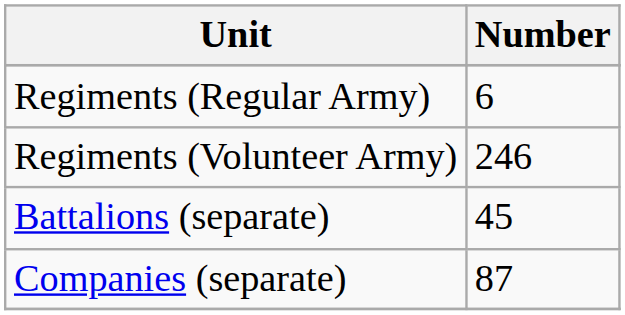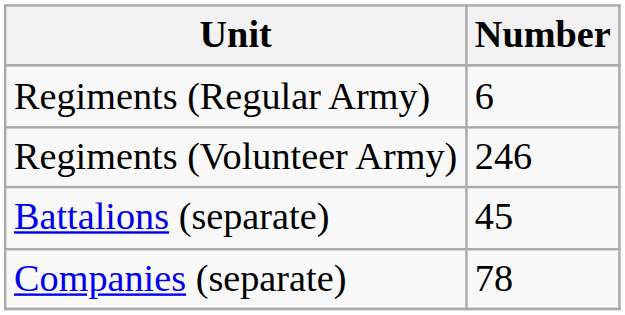(494, 277) 87 -> (494, 277) 78
